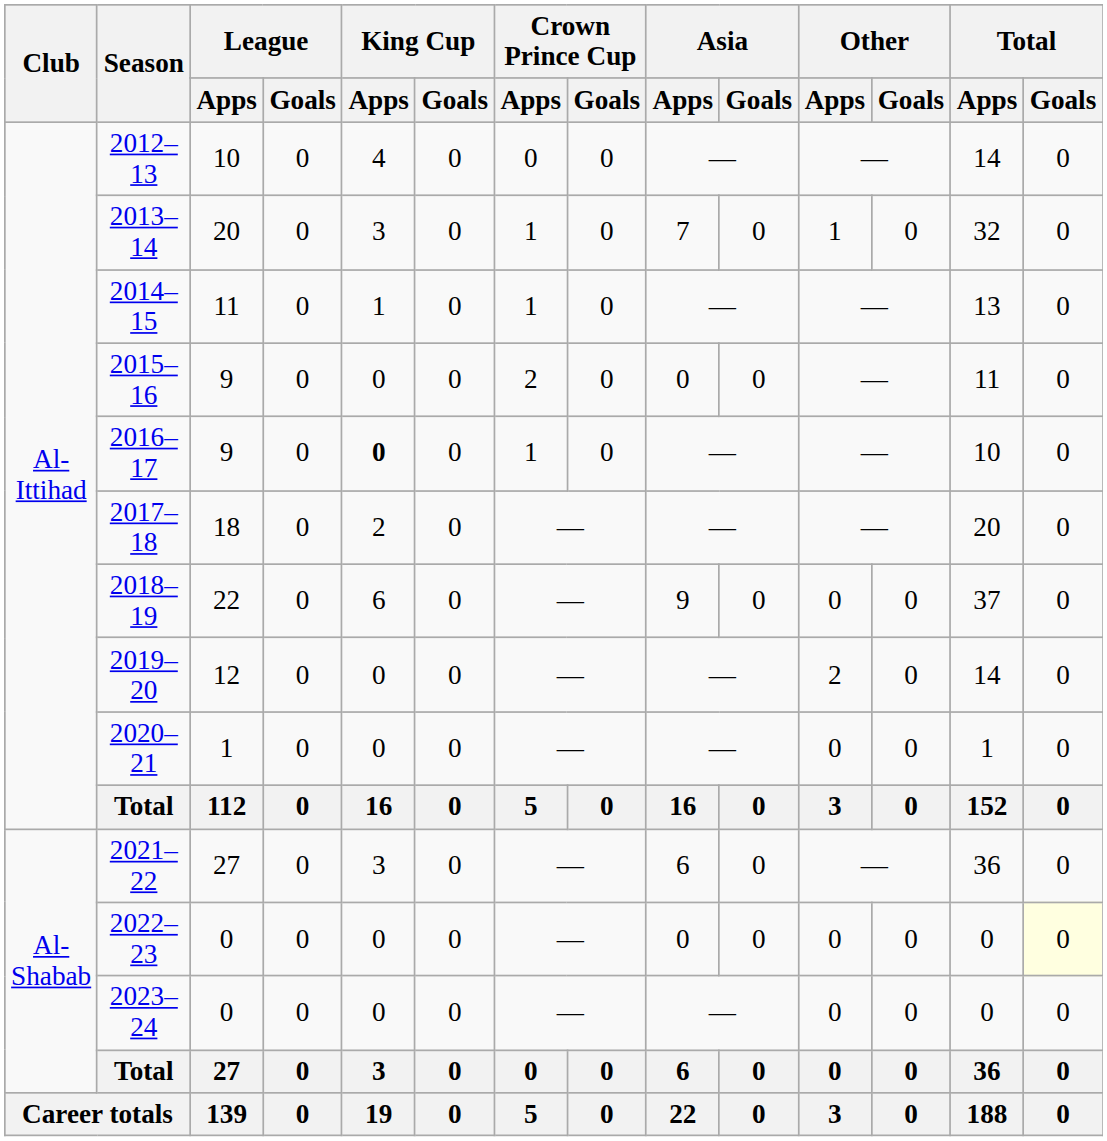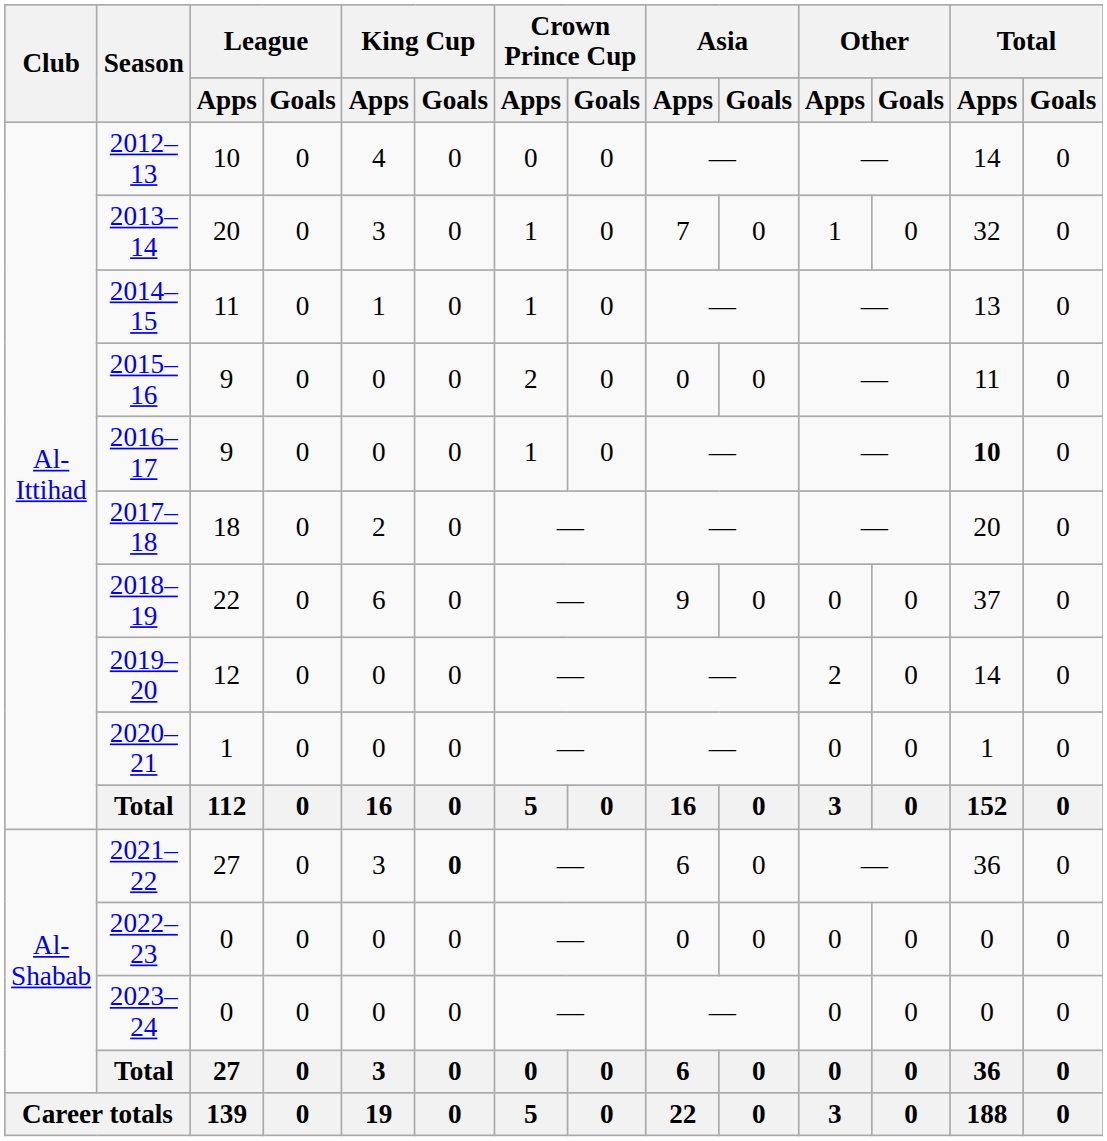(379, 453) bold -> (379, 453) normal
(987, 453) normal -> (987, 453) bold
(455, 865) normal -> (455, 865) bold
(1063, 938) lightyellow background -> (1063, 938) no background
